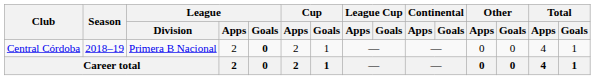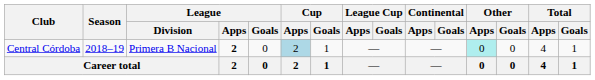(234, 48) normal -> (234, 48) bold
(265, 48) bold -> (265, 48) normal
(296, 48) no background -> (296, 48) lightblue background
(482, 48) no background -> (482, 48) paleturquoise background
